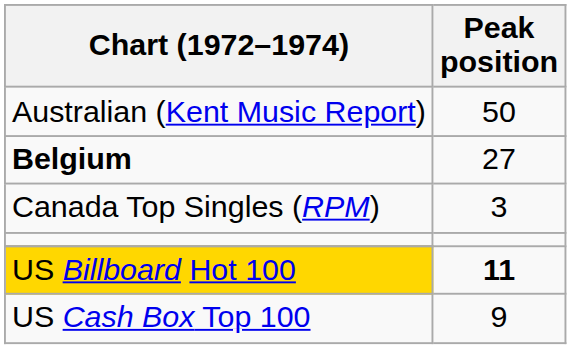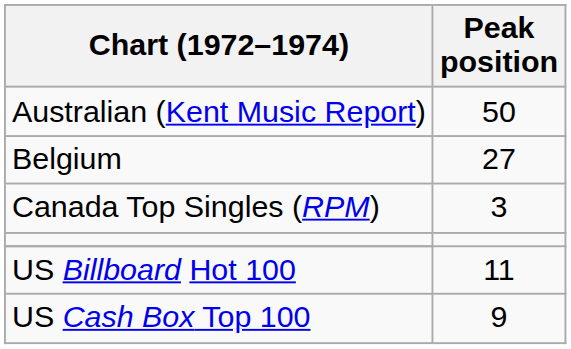(72, 159) bold -> (67, 159) normal
(154, 269) gold background -> (154, 269) no background
(499, 269) bold -> (499, 269) normal
